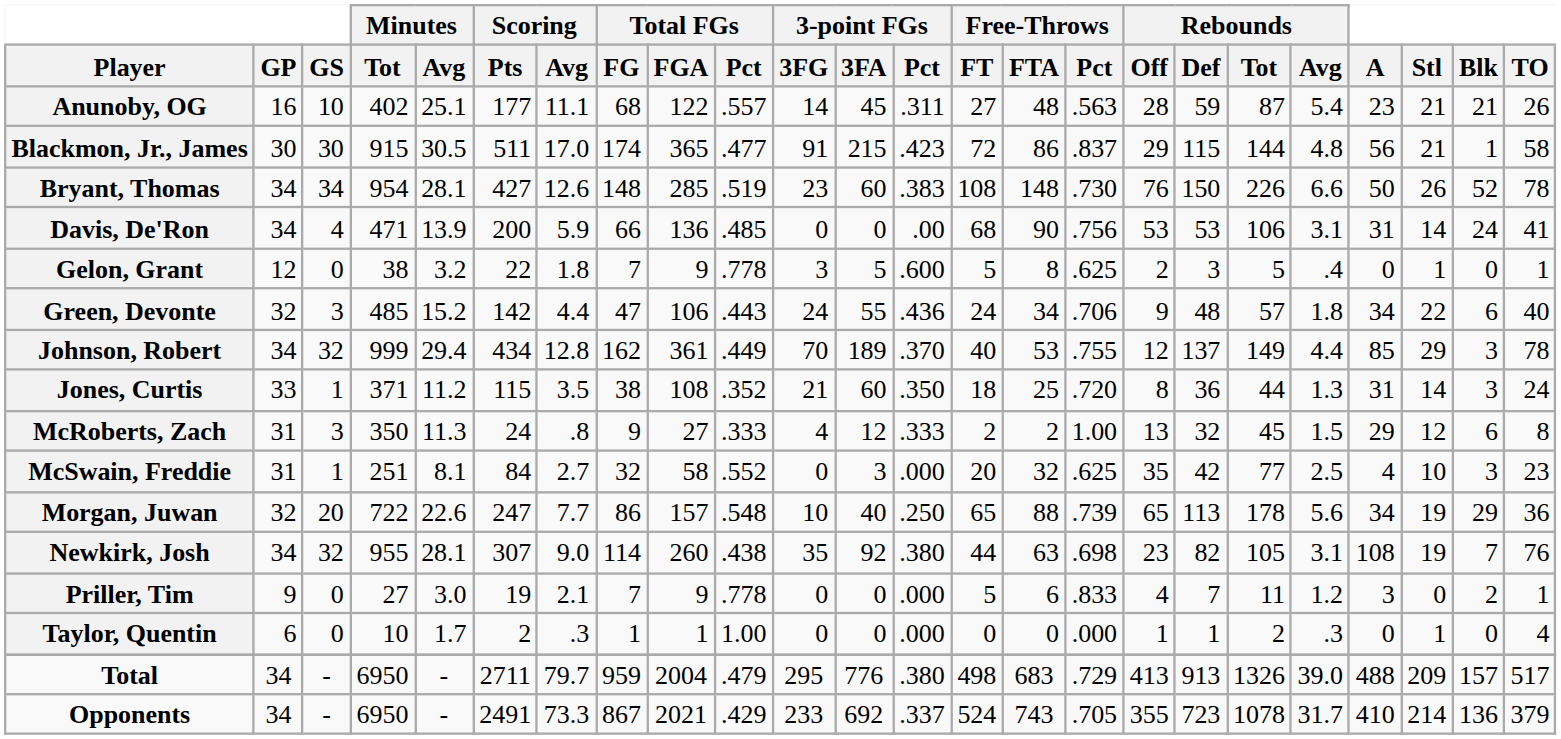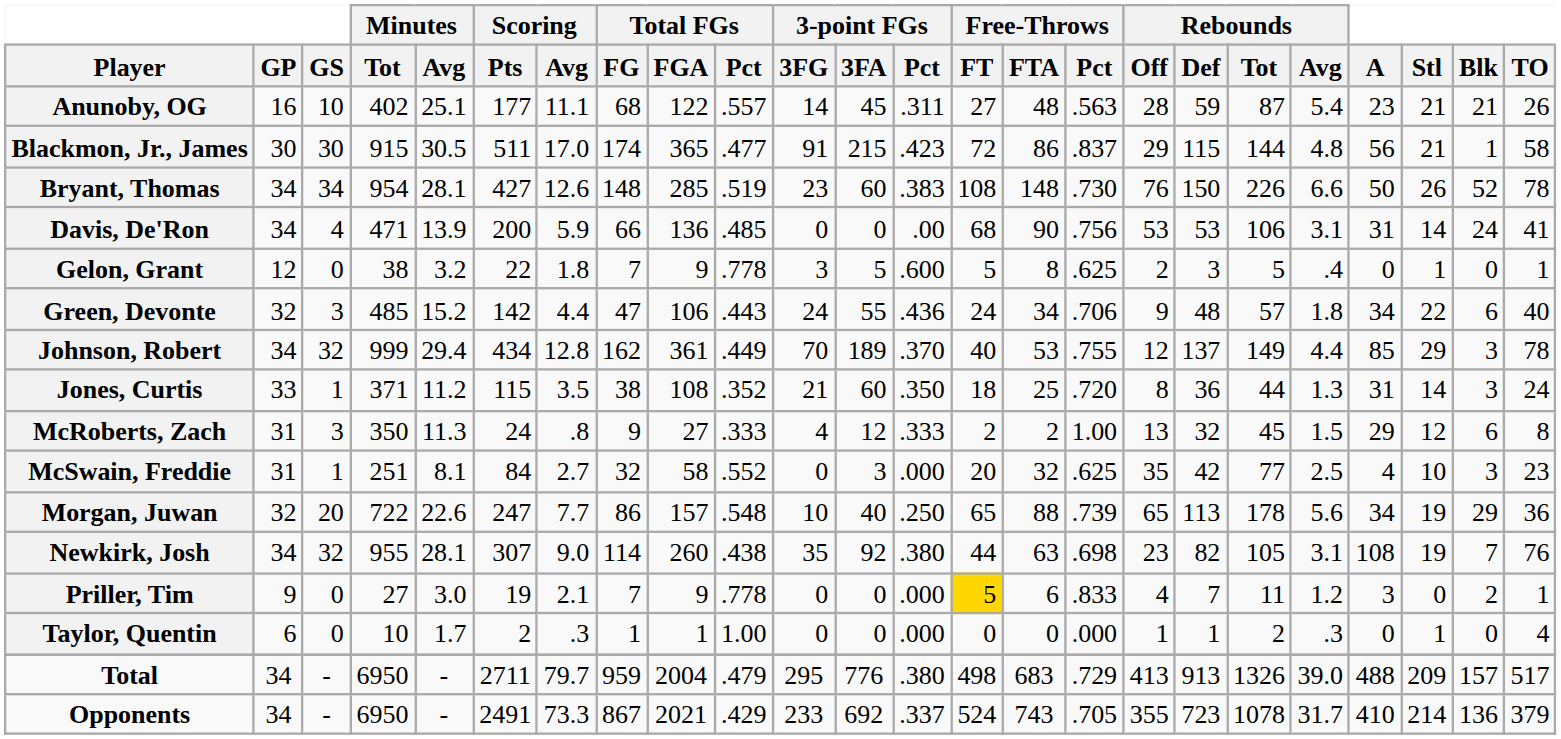(990, 593) no background -> (990, 593) gold background
